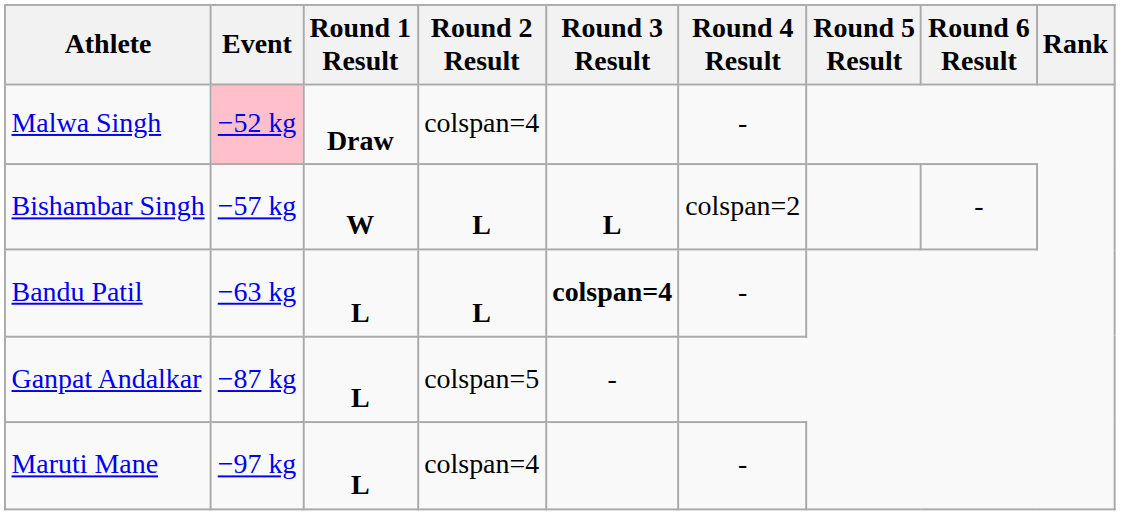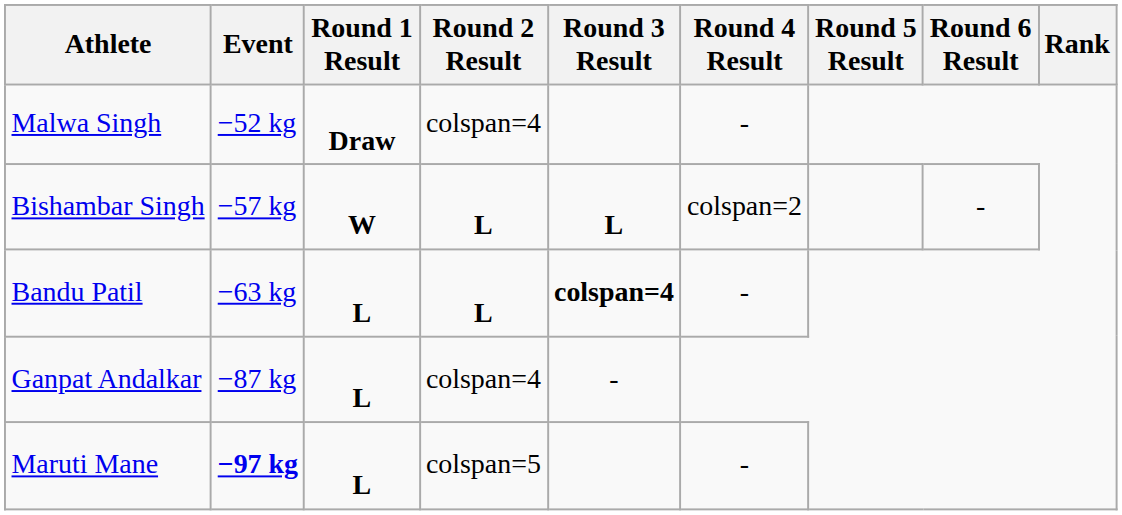(257, 123) pink background -> (257, 123) no background
(482, 379) colspan=5 -> (483, 379) colspan=4
(257, 465) normal -> (258, 465) bold
(482, 465) colspan=4 -> (483, 465) colspan=5
